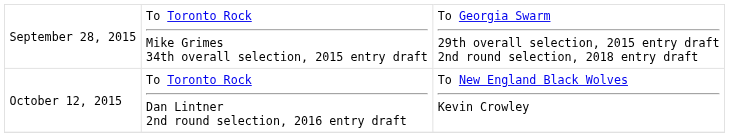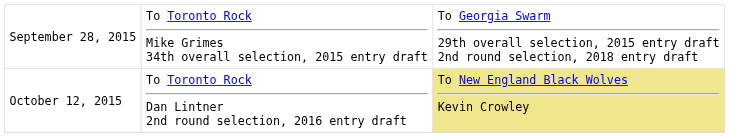(579, 94) no background -> (579, 94) khaki background
